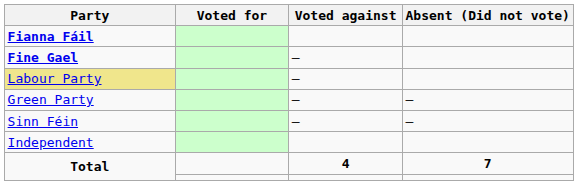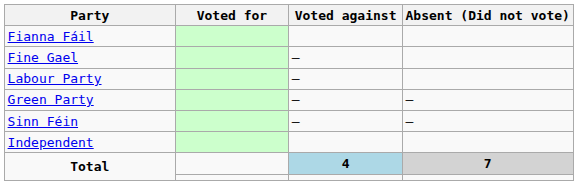(51, 36) bold -> (51, 36) normal
(43, 57) bold -> (43, 57) normal
(55, 79) khaki background -> (55, 79) no background
(346, 163) no background -> (346, 163) lightblue background
(488, 163) no background -> (488, 163) lightgrey background
